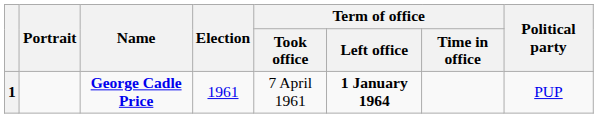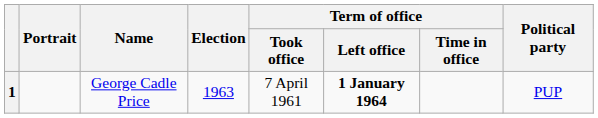(136, 92) bold -> (134, 92) normal
(223, 92) 1961 -> (218, 92) 1963
